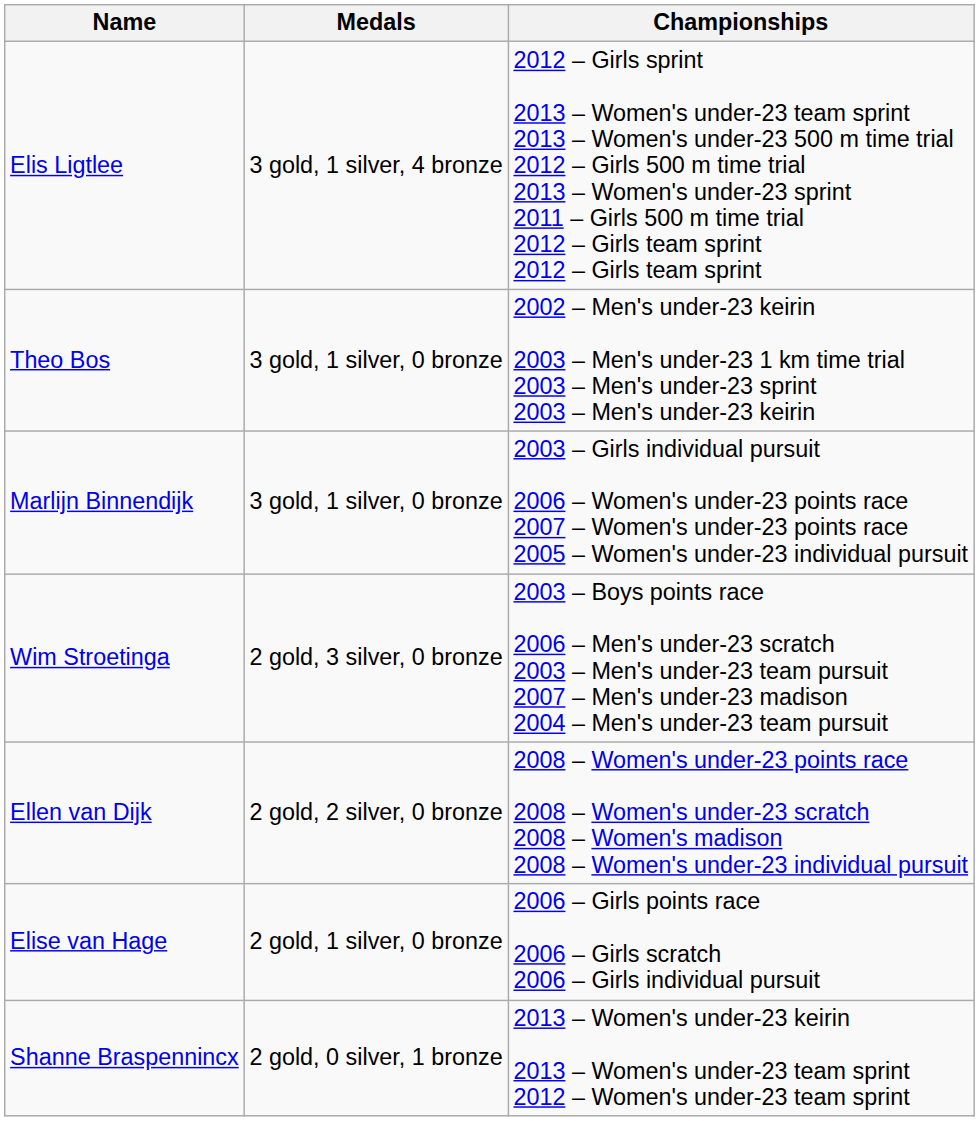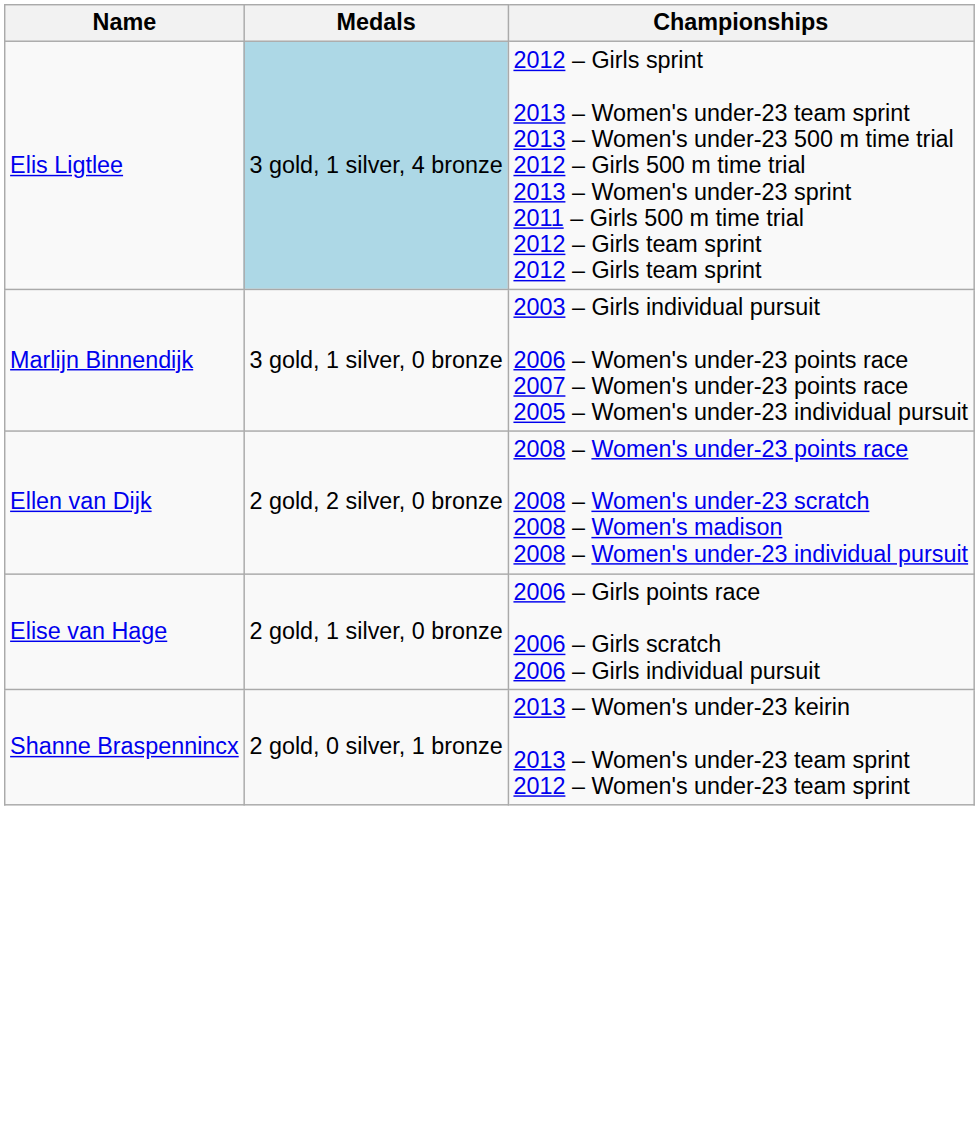(376, 165) no background -> (376, 165) lightblue background
- row: (60, 359)
- row: (90, 657)
